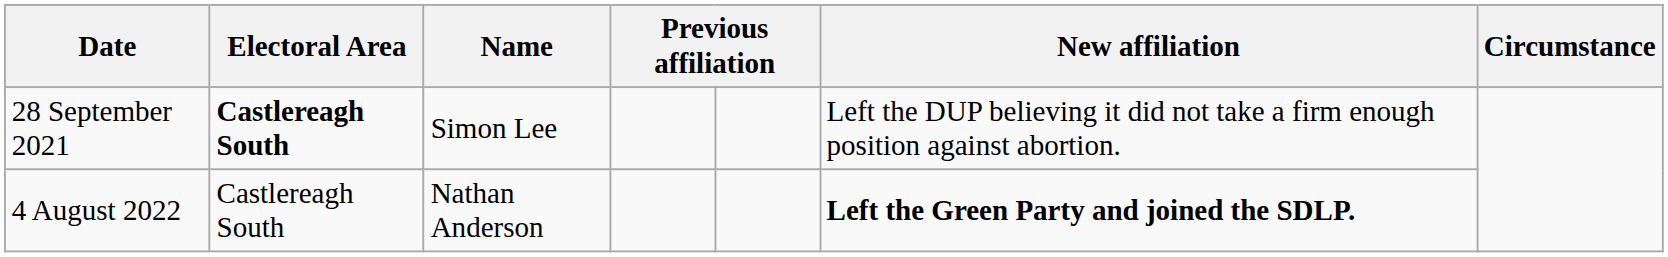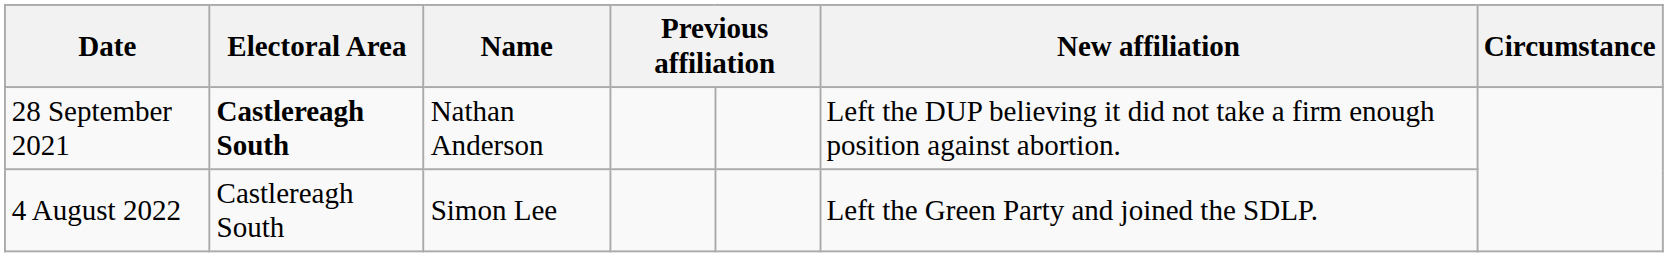(494, 128) Simon Lee -> (487, 128) Nathan Anderson
(487, 210) Nathan Anderson -> (494, 210) Simon Lee
(1091, 210) bold -> (1072, 210) normal
